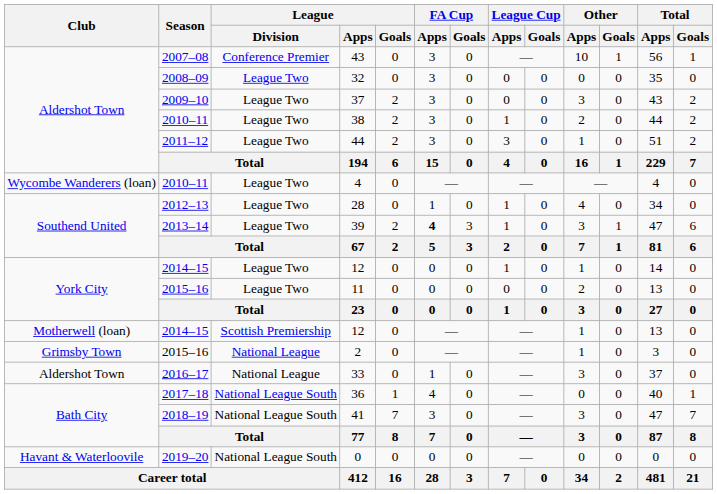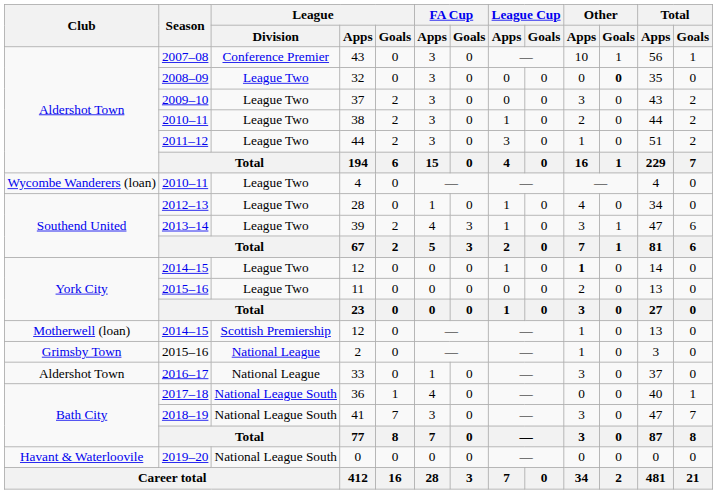(619, 78) normal -> (619, 78) bold
(432, 225) bold -> (432, 225) normal
(581, 267) normal -> (581, 267) bold
